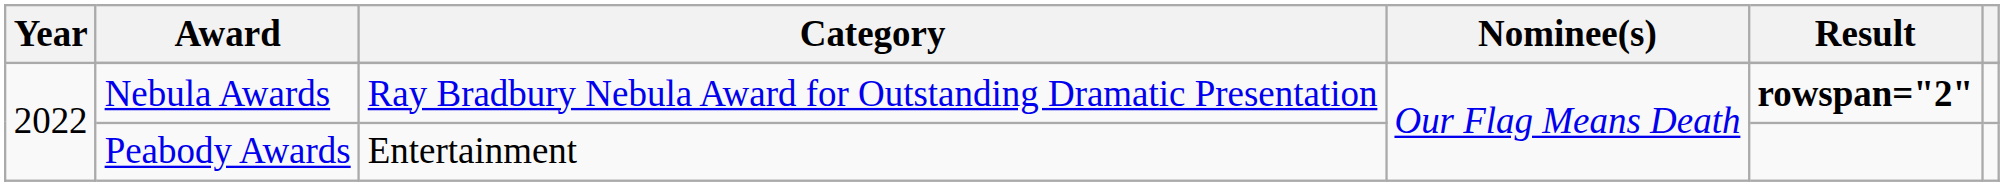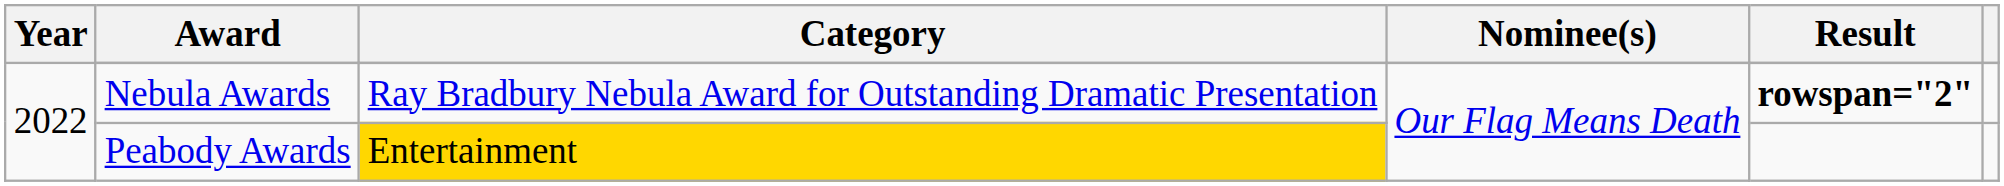(472, 151) no background -> (472, 151) gold background
